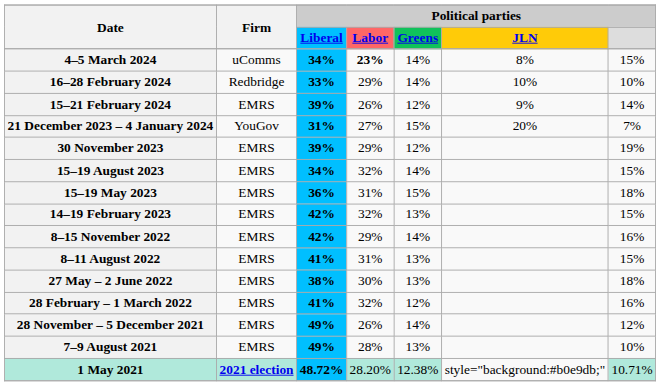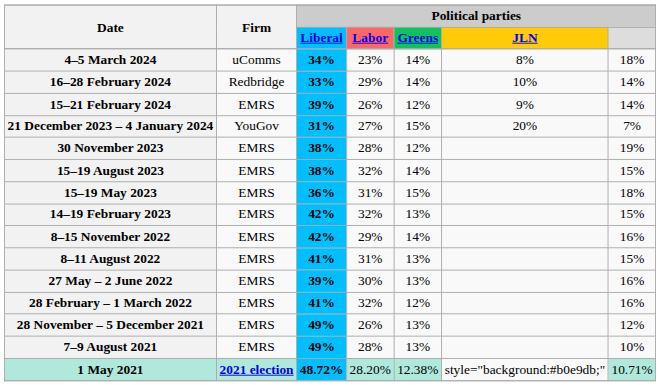(370, 60) bold -> (370, 60) normal
(632, 60) 15% -> (632, 60) 18%
(632, 82) 10% -> (632, 82) 14%
(322, 148) 39% -> (322, 148) 38%
(370, 148) 29% -> (370, 148) 28%
(322, 170) 34% -> (322, 170) 38%
(322, 280) 38% -> (322, 280) 39%
(632, 280) 18% -> (632, 280) 16%
(418, 325) 14% -> (418, 325) 13%
